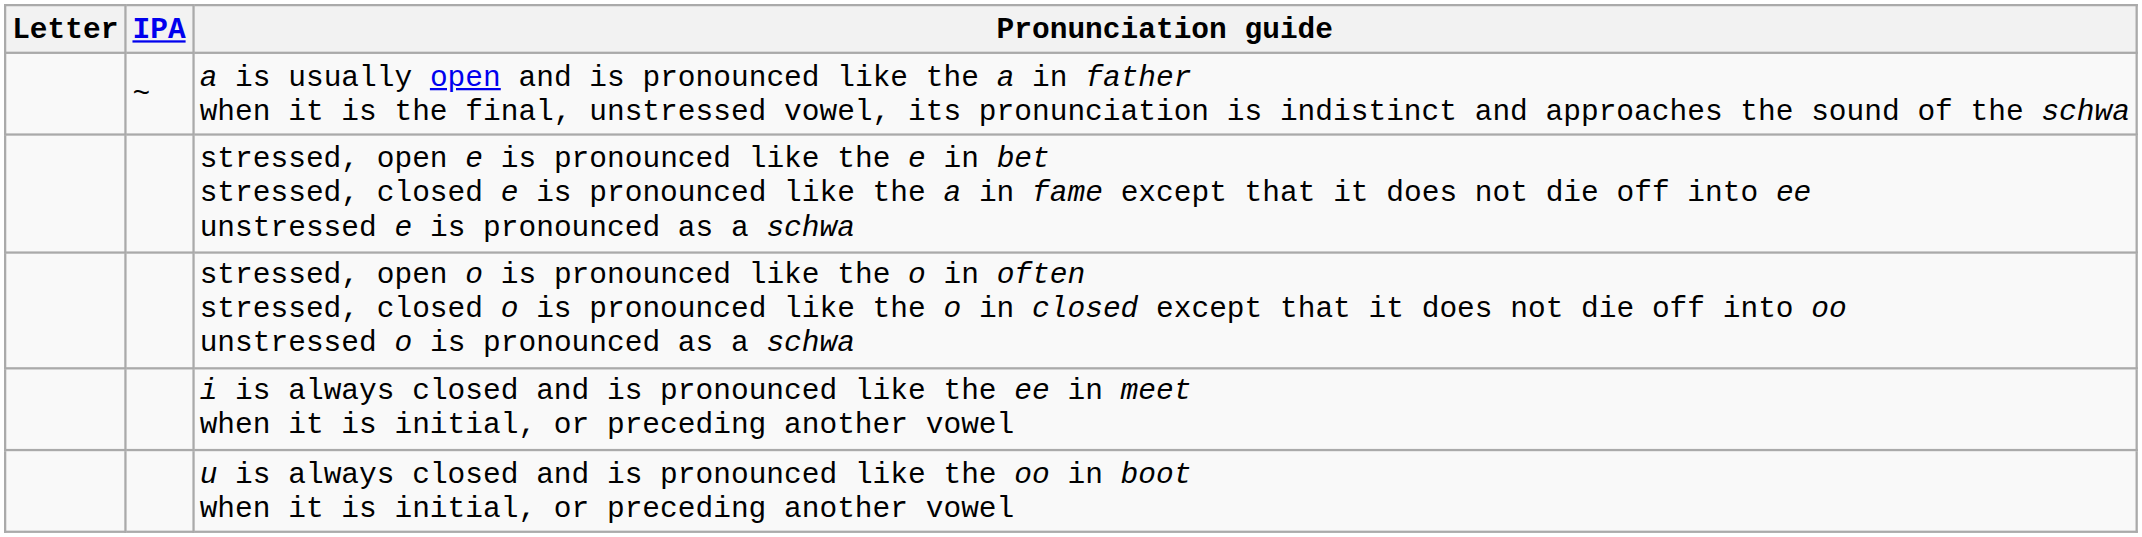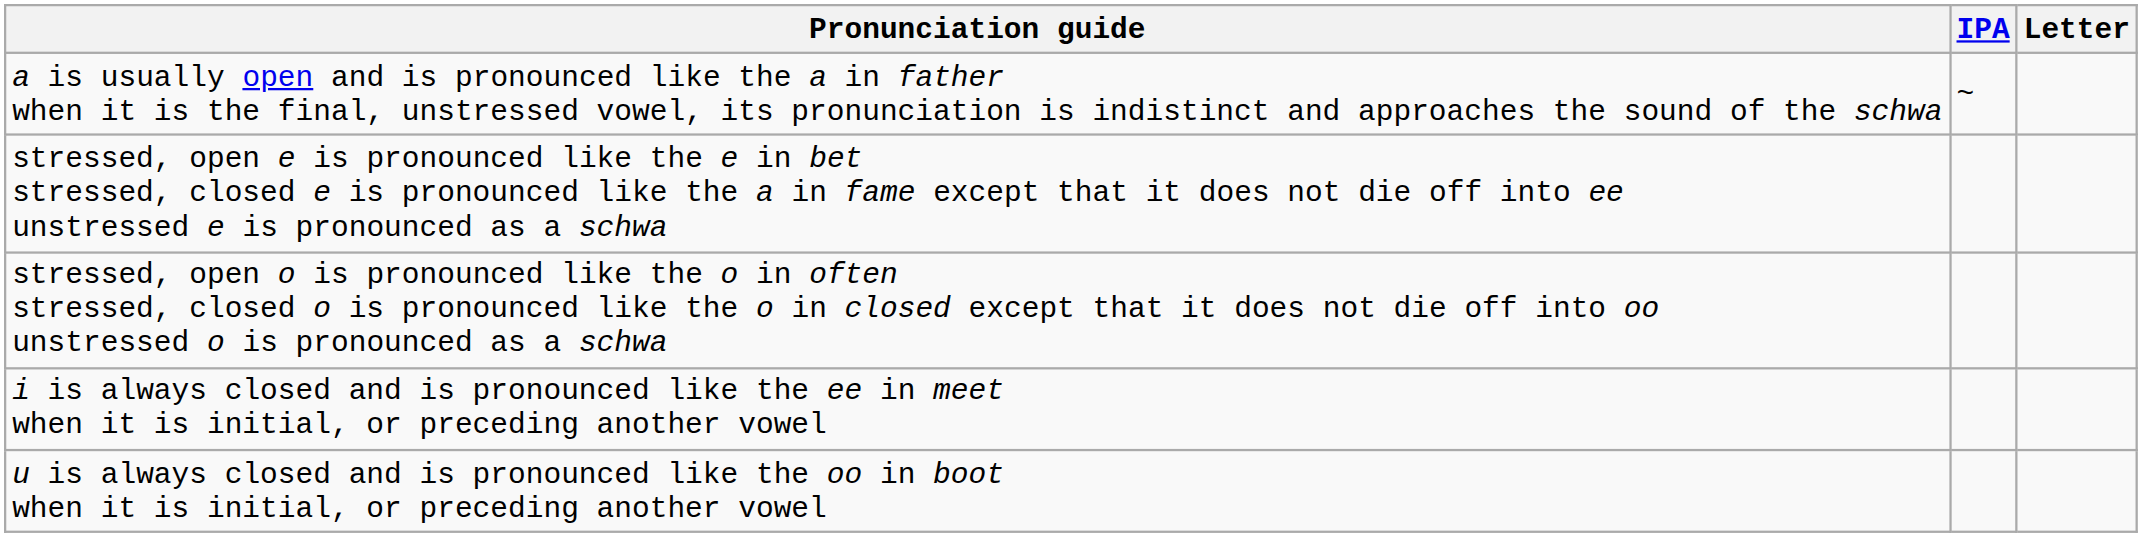columns swapped: (65, 29) <-> (1165, 29)
